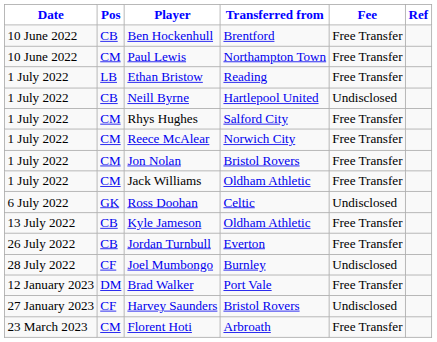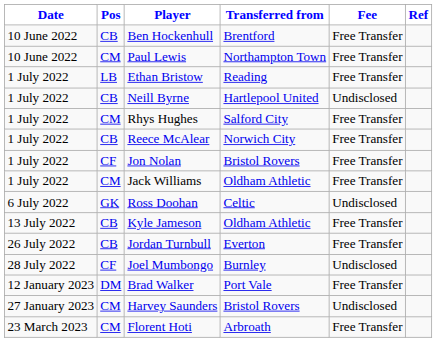(110, 139) CM -> (109, 139) CB
(110, 160) CM -> (108, 160) CF
(108, 306) CF -> (110, 306) CM
